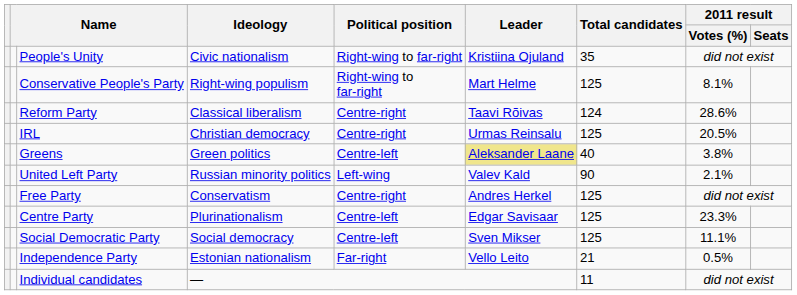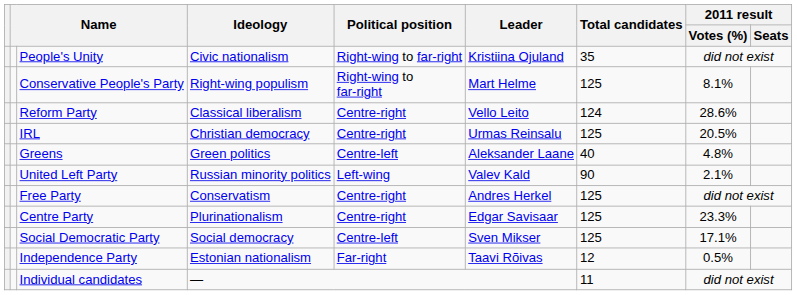(505, 112) Taavi Rõivas -> (498, 112) Vello Leito
(521, 154) khaki background -> (521, 154) no background
(718, 154) 3.8% -> (718, 154) 4.8%
(367, 216) Centre-left -> (371, 216) Centre-right
(718, 237) 11.1% -> (718, 237) 17.1%
(498, 258) Vello Leito -> (505, 258) Taavi Rõivas
(587, 258) 21 -> (587, 258) 12
